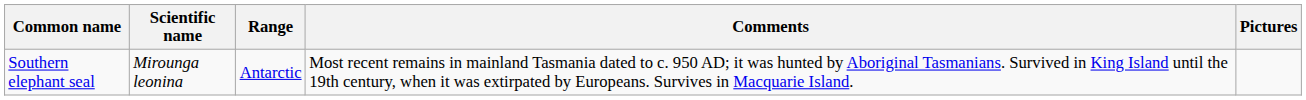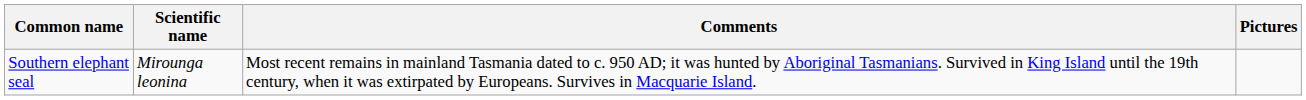- column: (271, 27)
